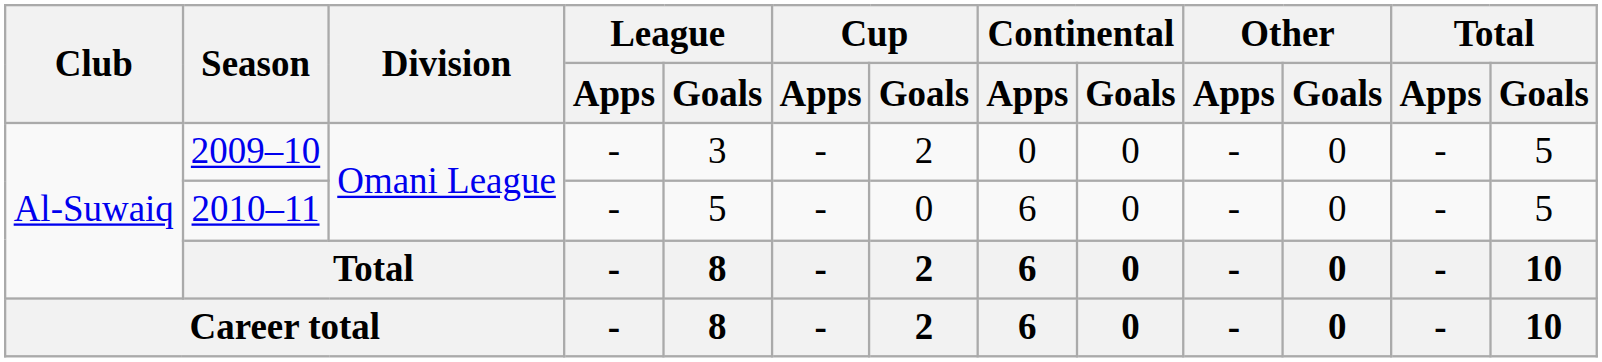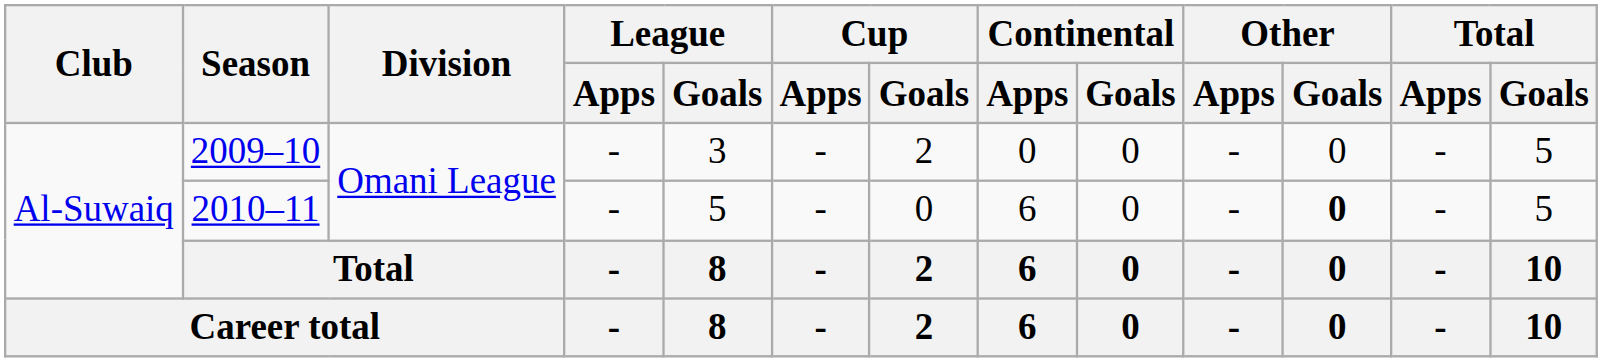(1337, 209) normal -> (1337, 209) bold
